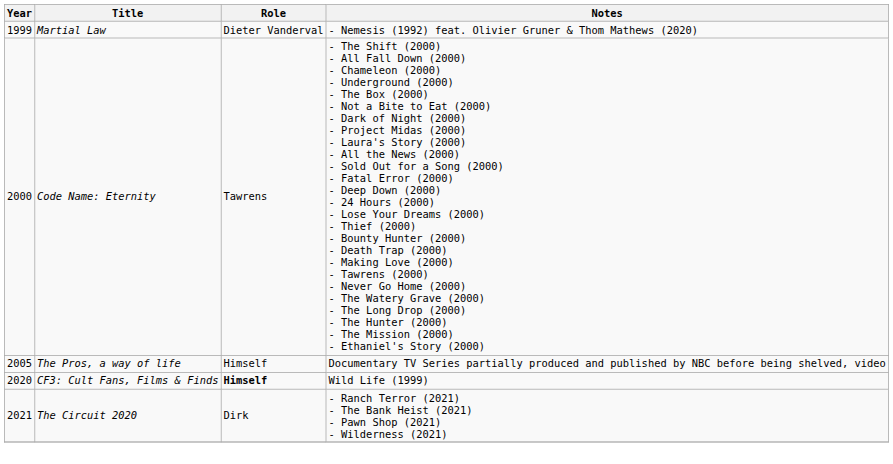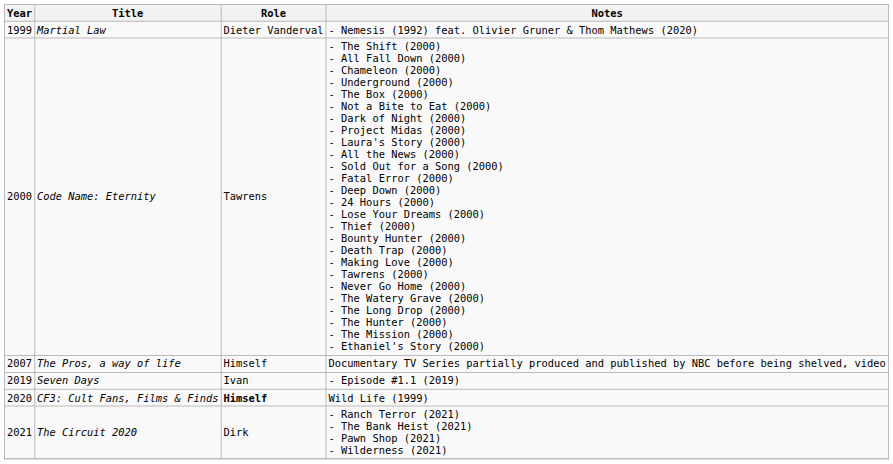(19, 364) 2005 -> (19, 364) 2007
+ row: (68, 381)
